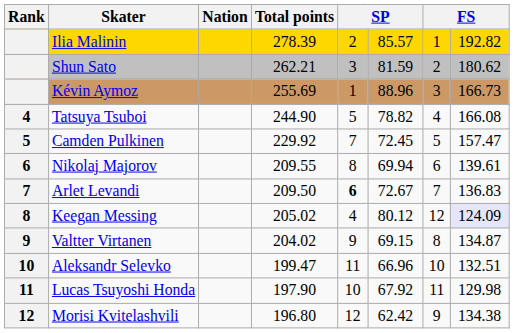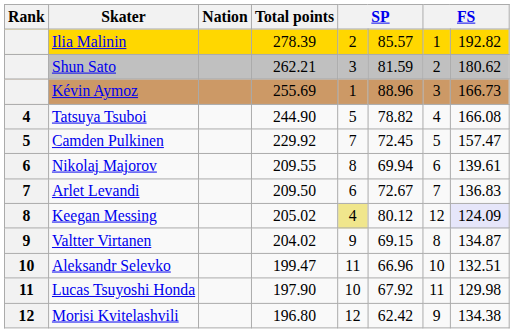(353, 191) bold -> (353, 191) normal
(353, 215) no background -> (353, 215) khaki background
